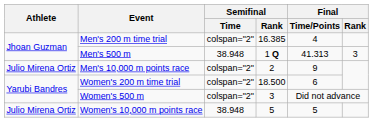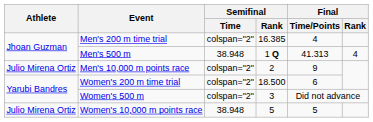(355, 54) 3 -> (355, 54) 4
